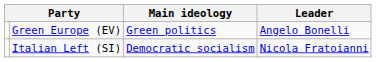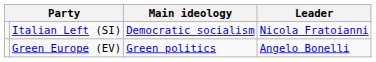rows swapped: (67, 48) <-> (67, 30)
